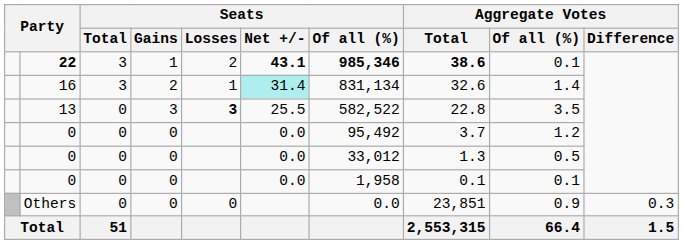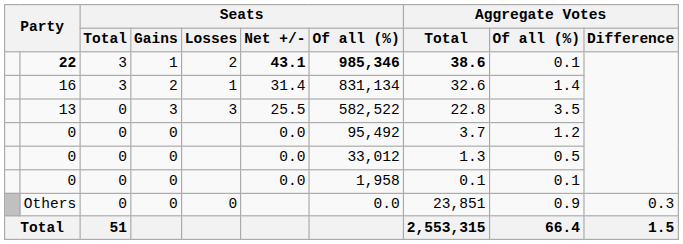(288, 87) paleturquoise background -> (288, 87) no background
(233, 111) bold -> (233, 111) normal
